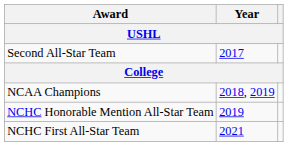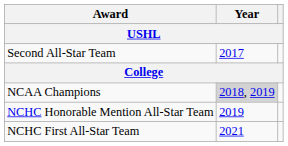(247, 92) no background -> (247, 92) lightgrey background
